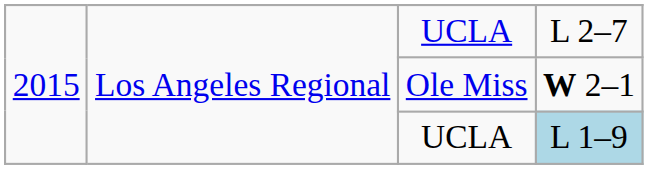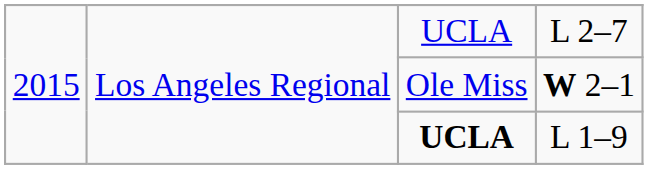(467, 137) normal -> (467, 137) bold
(589, 137) lightblue background -> (589, 137) no background
